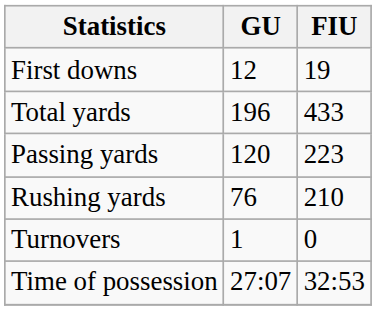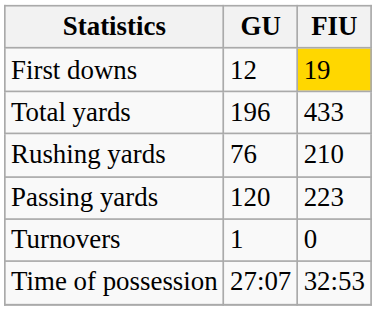(317, 69) no background -> (317, 69) gold background
rows swapped: (88, 197) <-> (85, 154)
